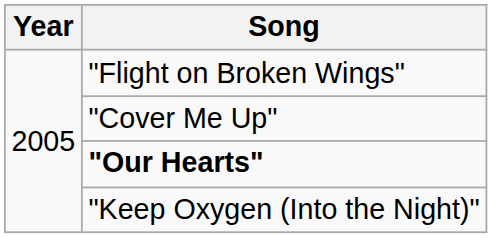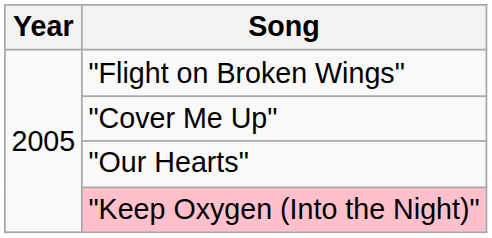(176, 163) bold -> (169, 163) normal
(284, 208) no background -> (284, 208) pink background
